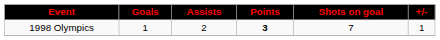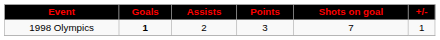(145, 27) normal -> (145, 27) bold
(265, 27) bold -> (265, 27) normal
